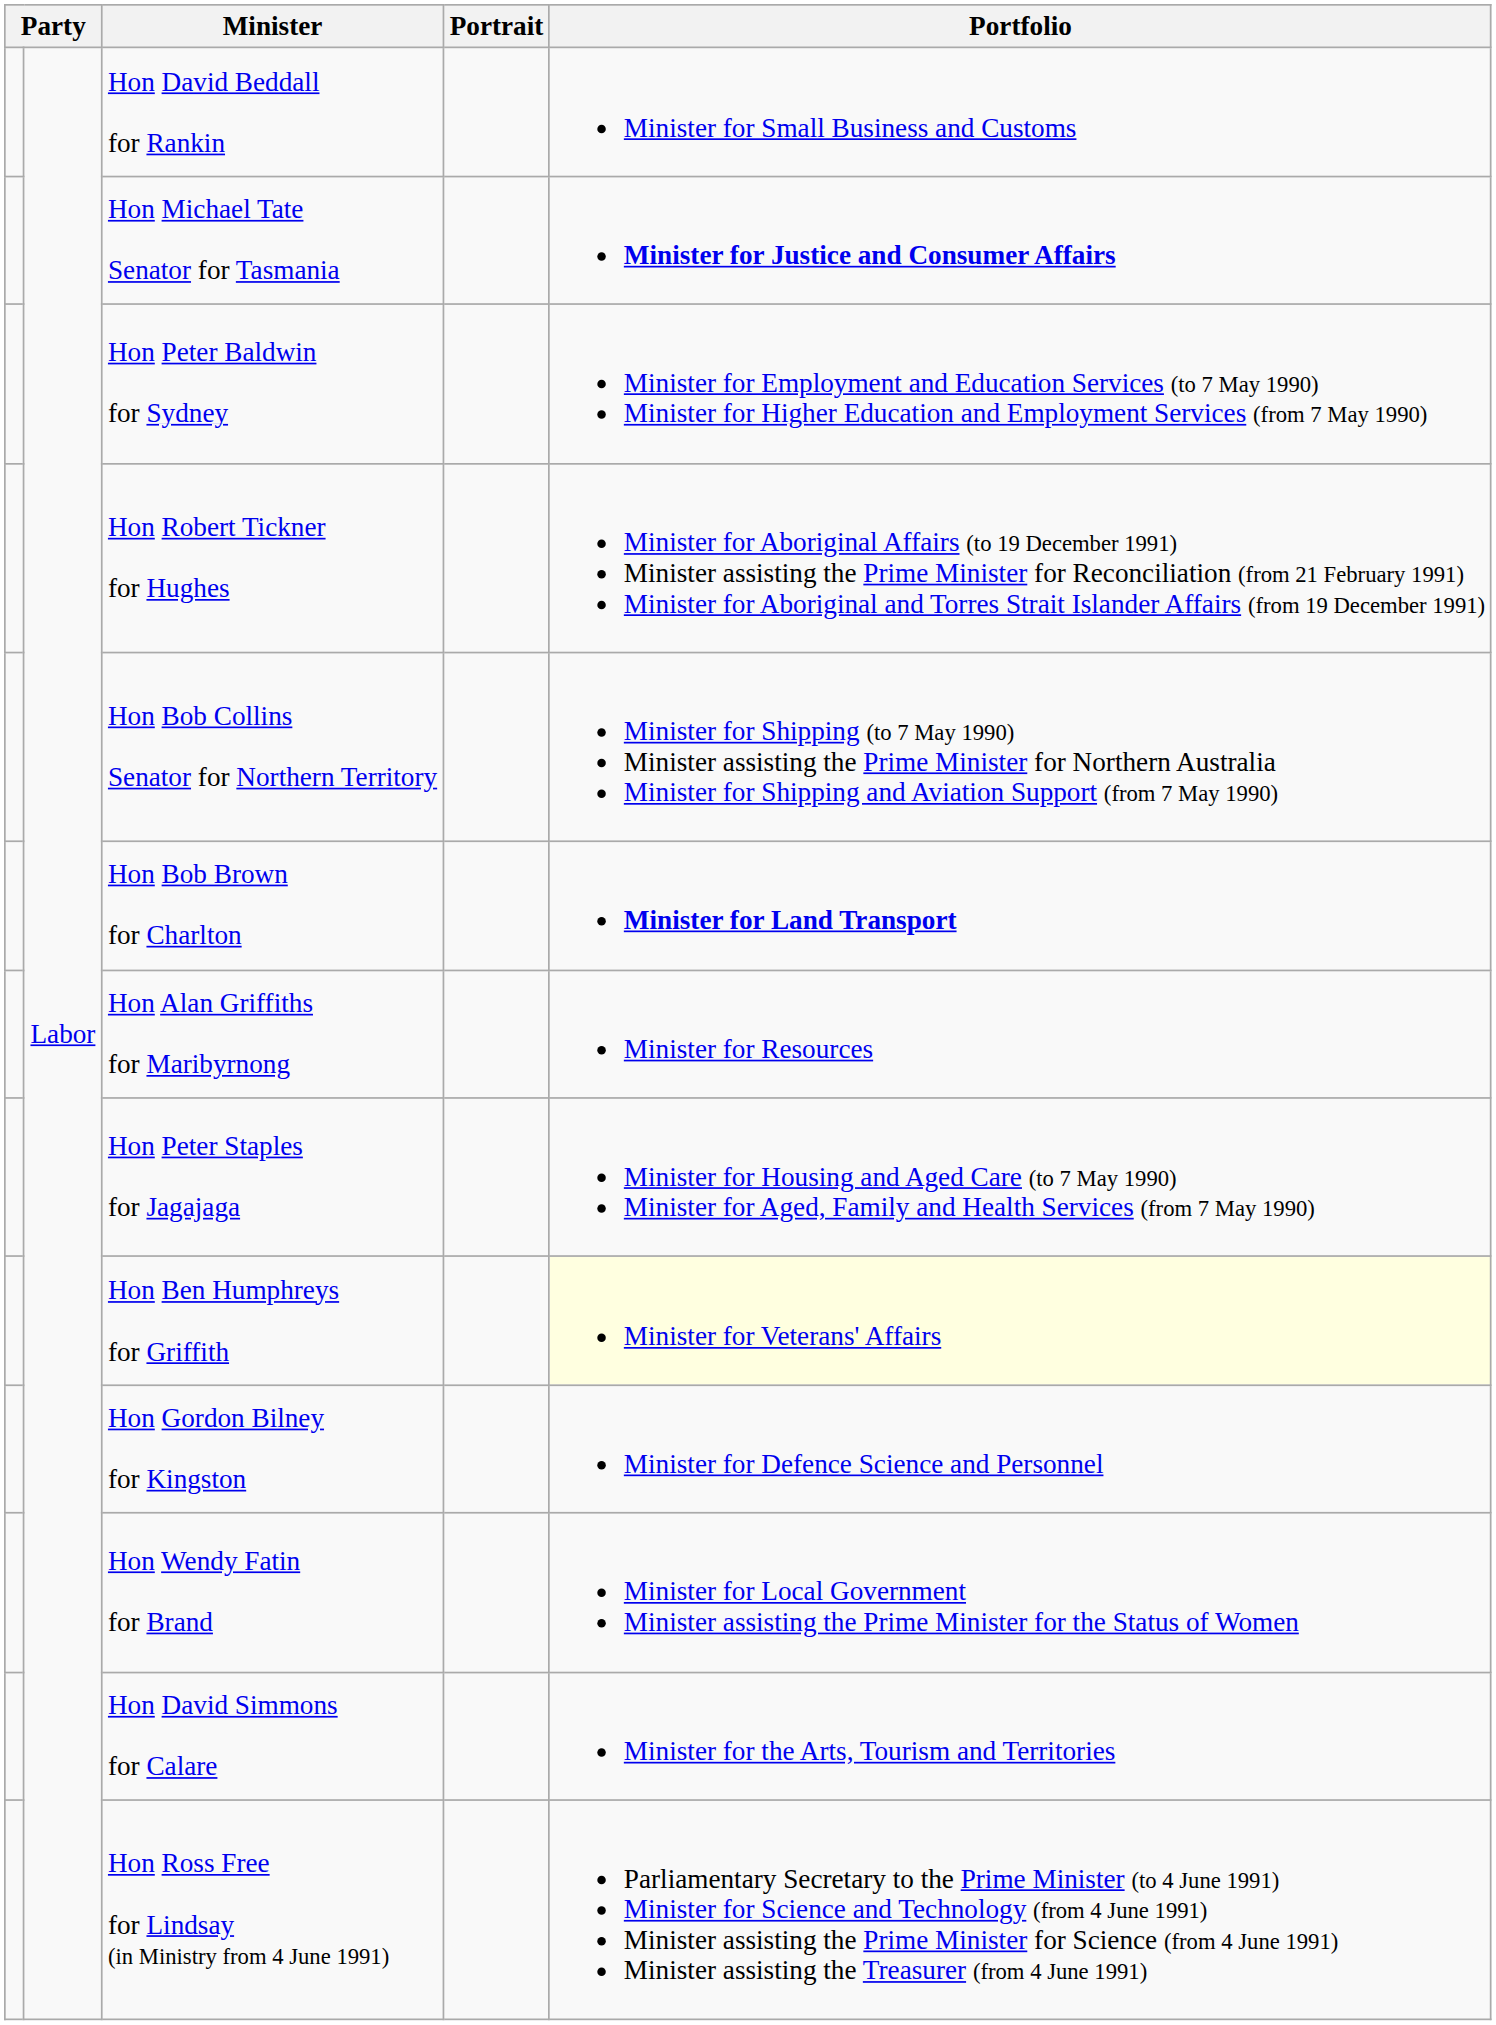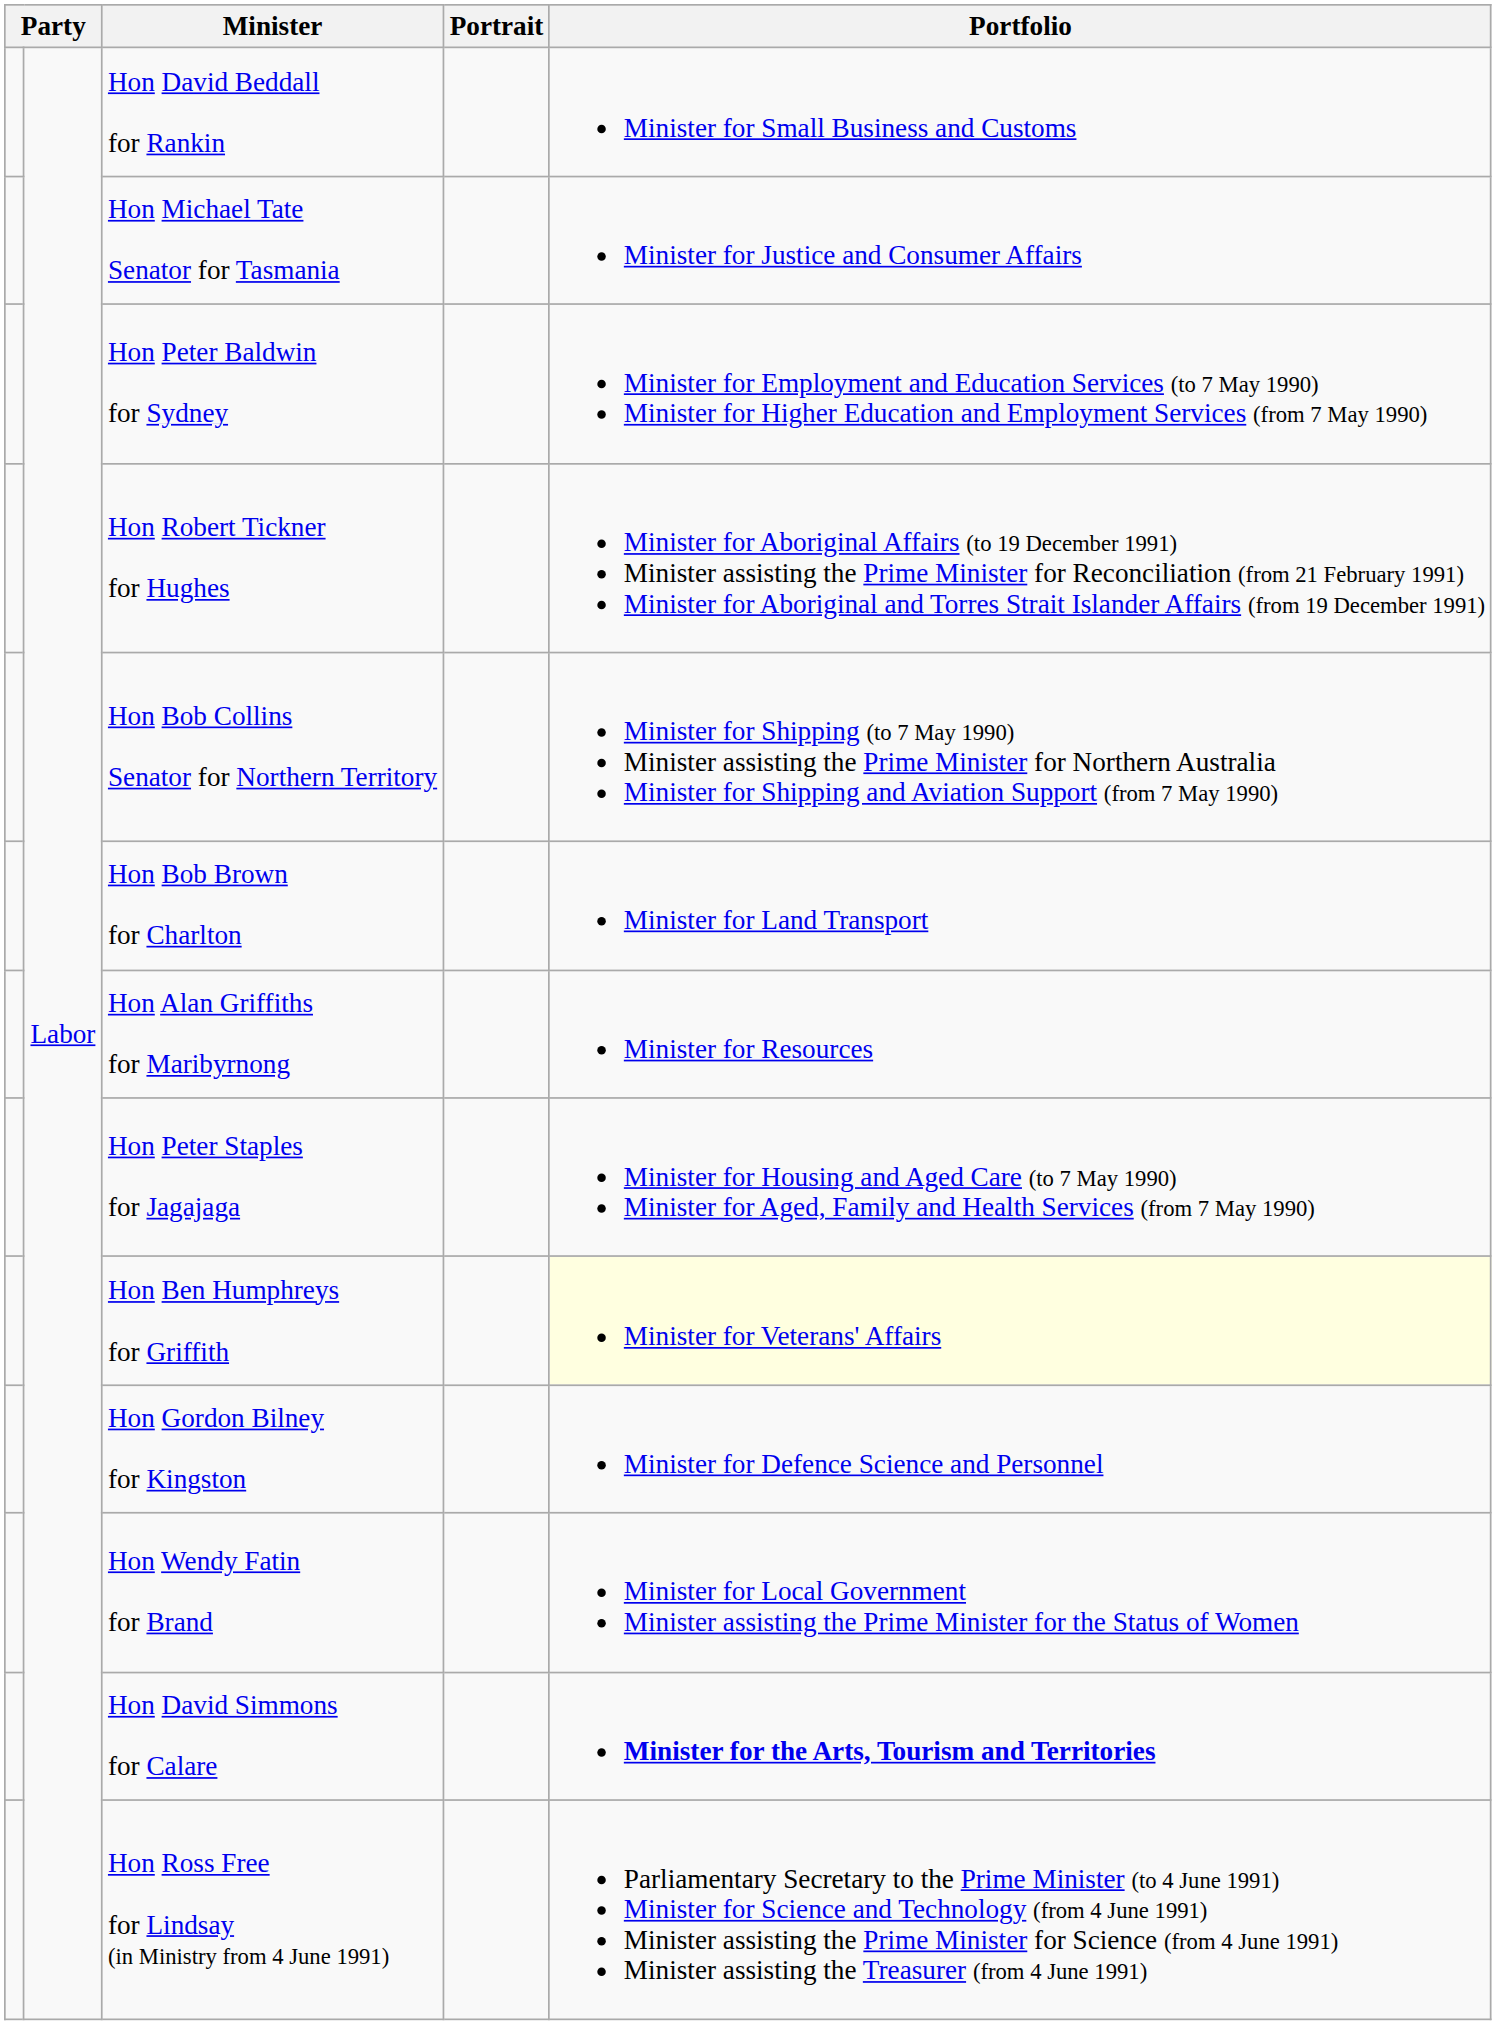(1020, 255) bold -> (1020, 255) normal
(1020, 921) bold -> (1020, 921) normal
(1020, 1751) normal -> (1020, 1751) bold
